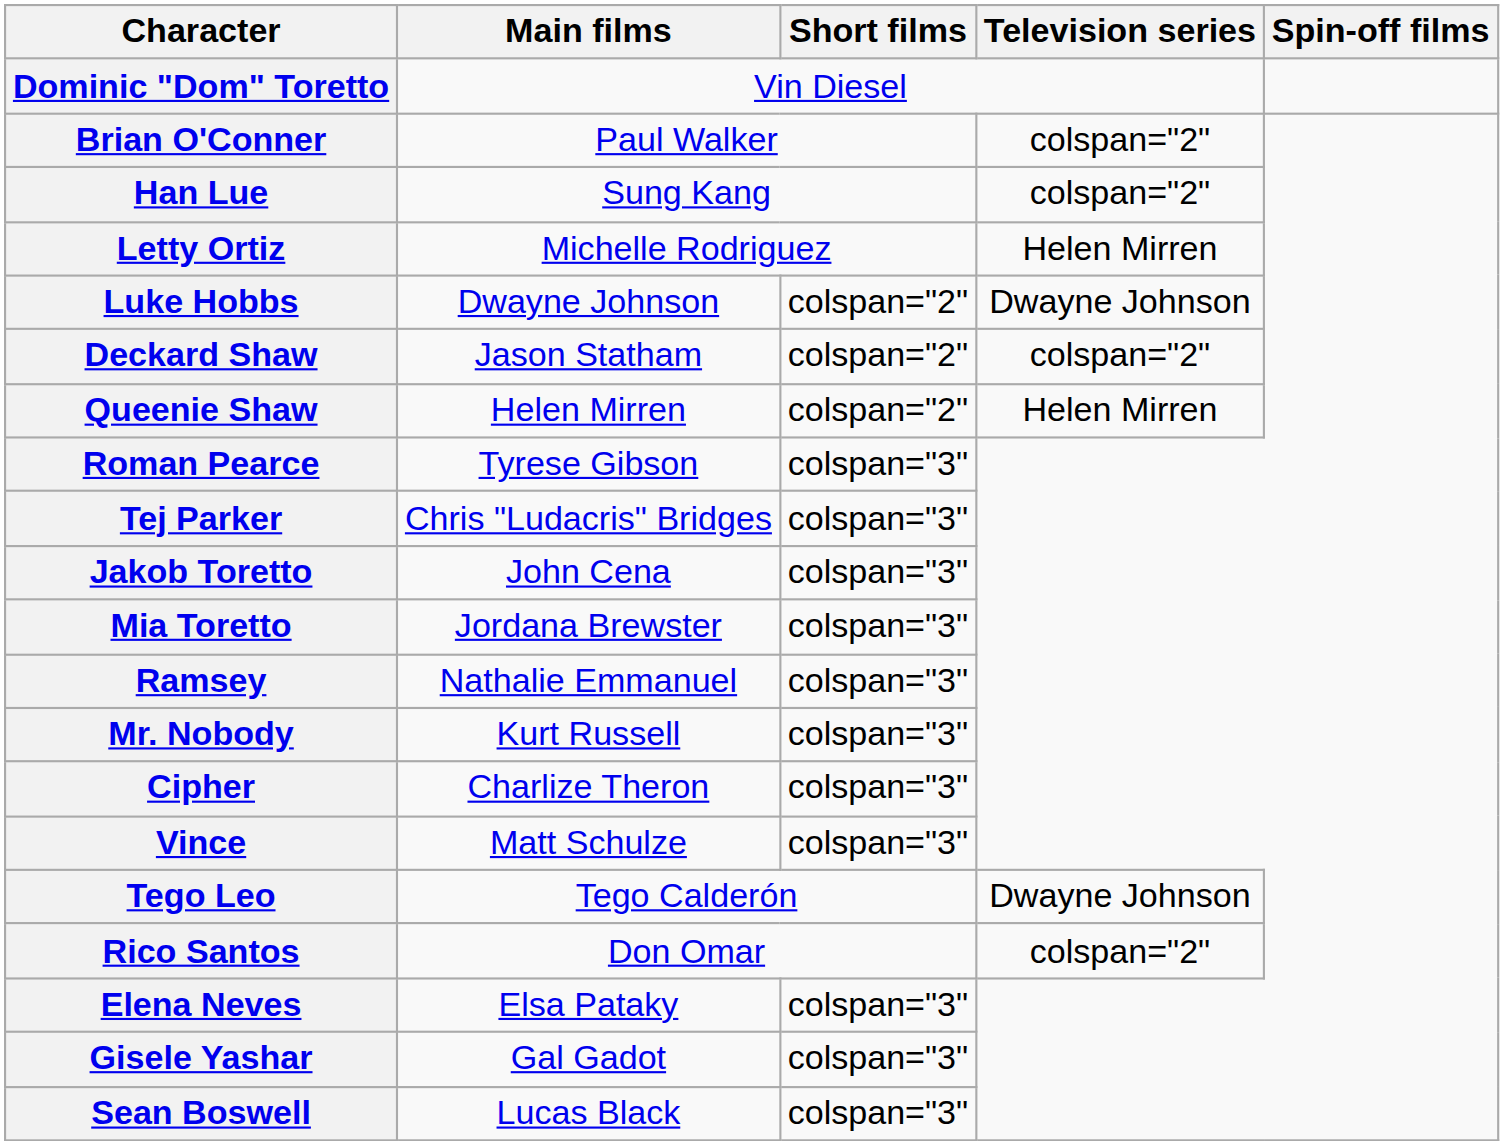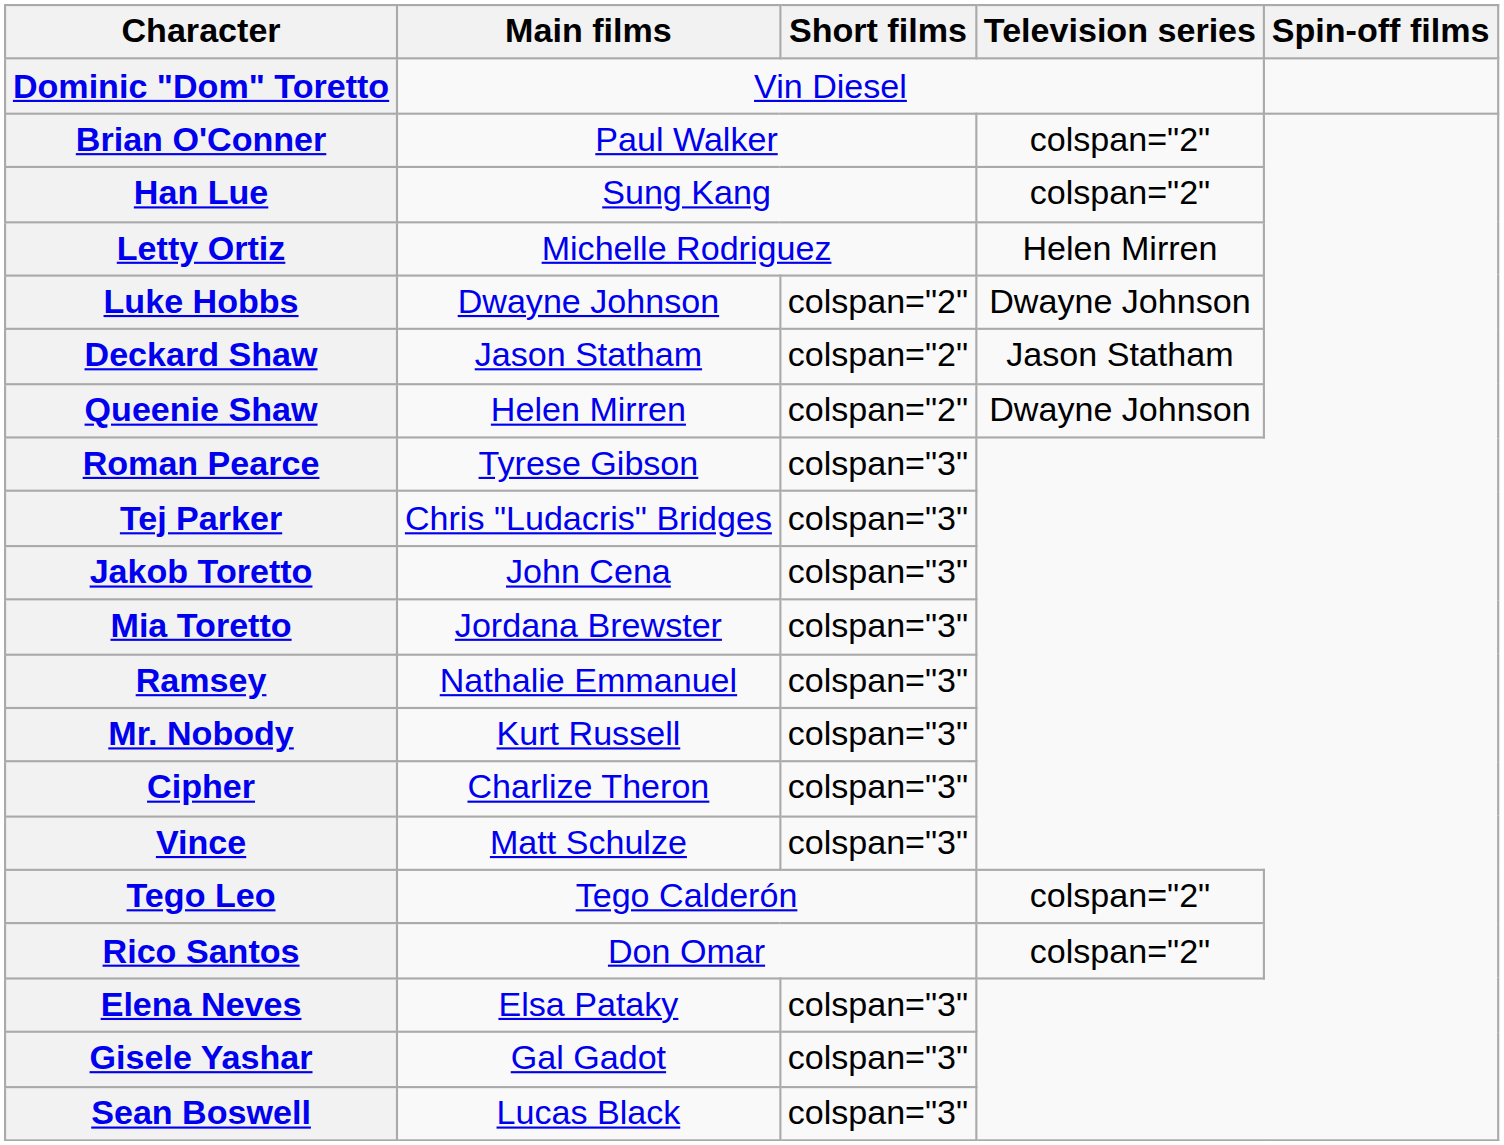(1120, 355) colspan="2" -> (1120, 355) Jason Statham
(1120, 409) Helen Mirren -> (1120, 409) Dwayne Johnson
(1120, 896) Dwayne Johnson -> (1120, 896) colspan="2"
